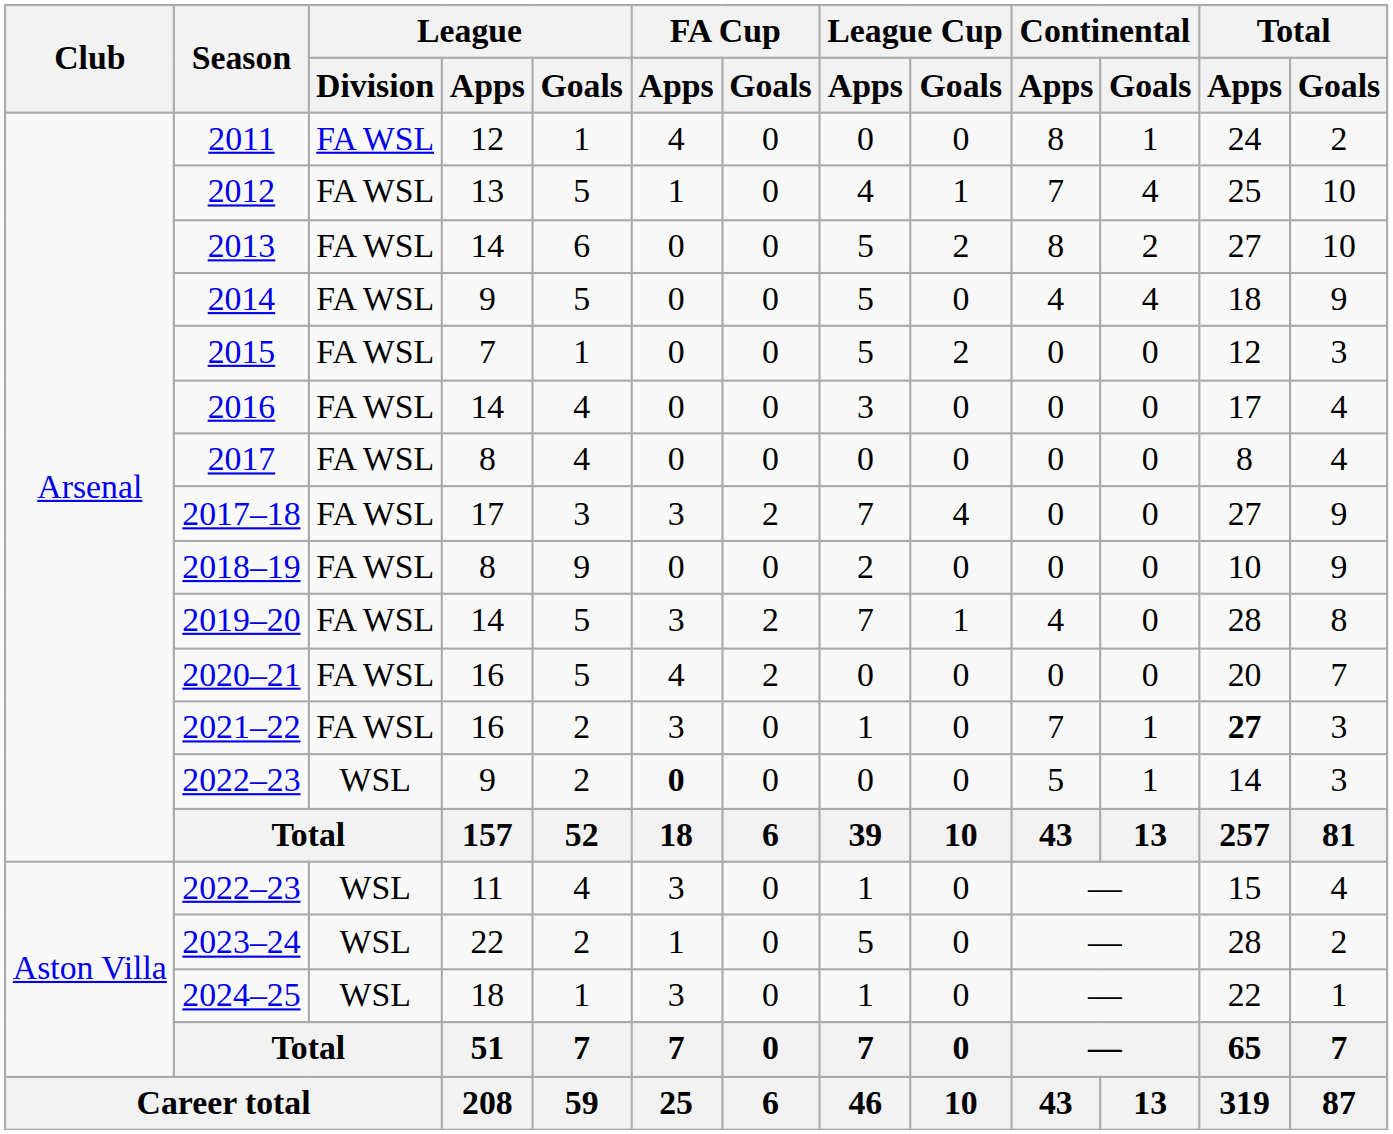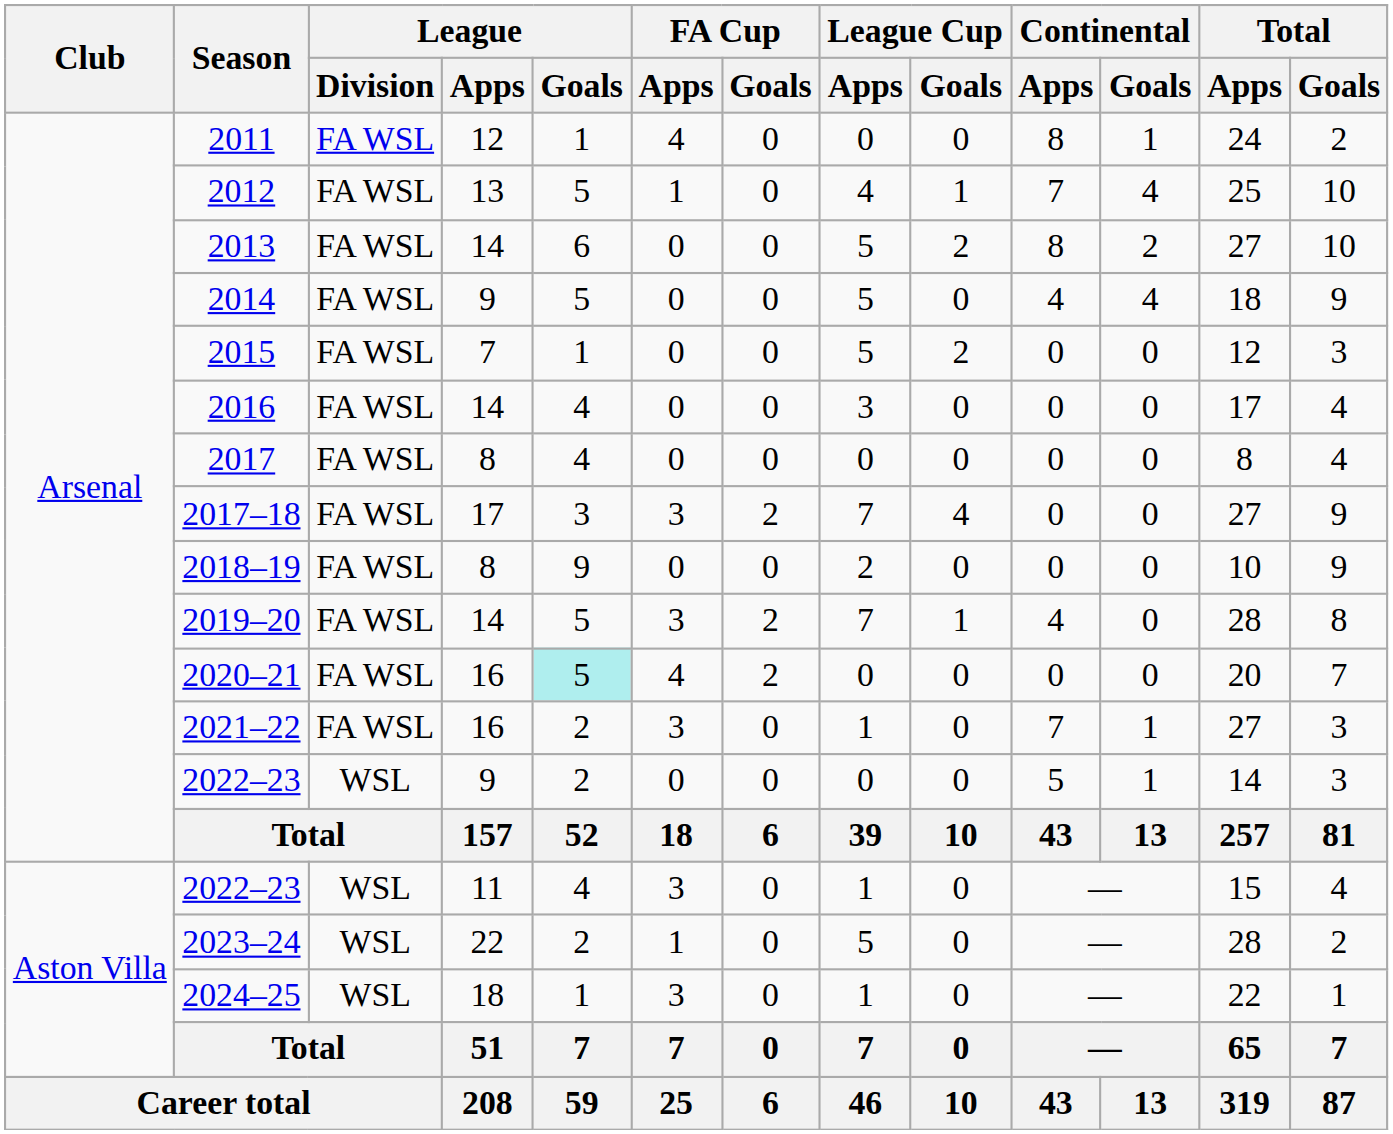(582, 673) no background -> (582, 673) paleturquoise background
(1245, 727) bold -> (1245, 727) normal
(676, 780) bold -> (676, 780) normal
